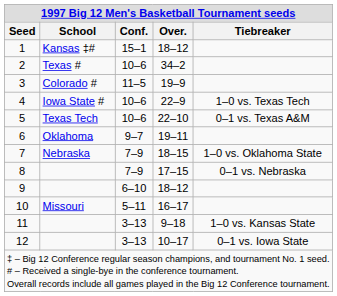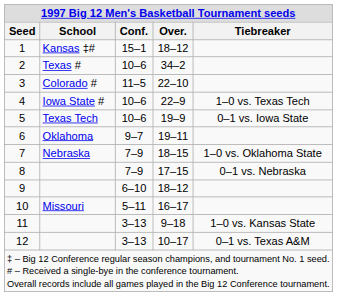(173, 84) 19–9 -> (173, 84) 22–10
(173, 119) 22–10 -> (173, 119) 19–9
(263, 119) 0–1 vs. Texas A&M -> (263, 119) 0–1 vs. Iowa State
(263, 241) 0–1 vs. Iowa State -> (263, 241) 0–1 vs. Texas A&M
